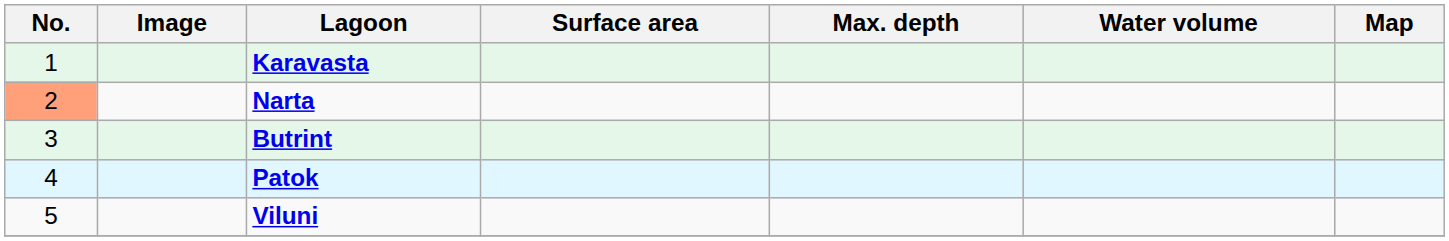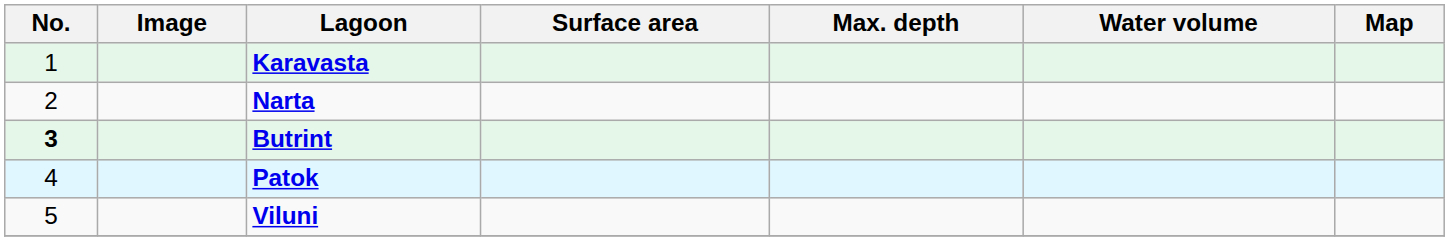(51, 100) lightsalmon background -> (51, 100) no background
(51, 139) normal -> (51, 139) bold
